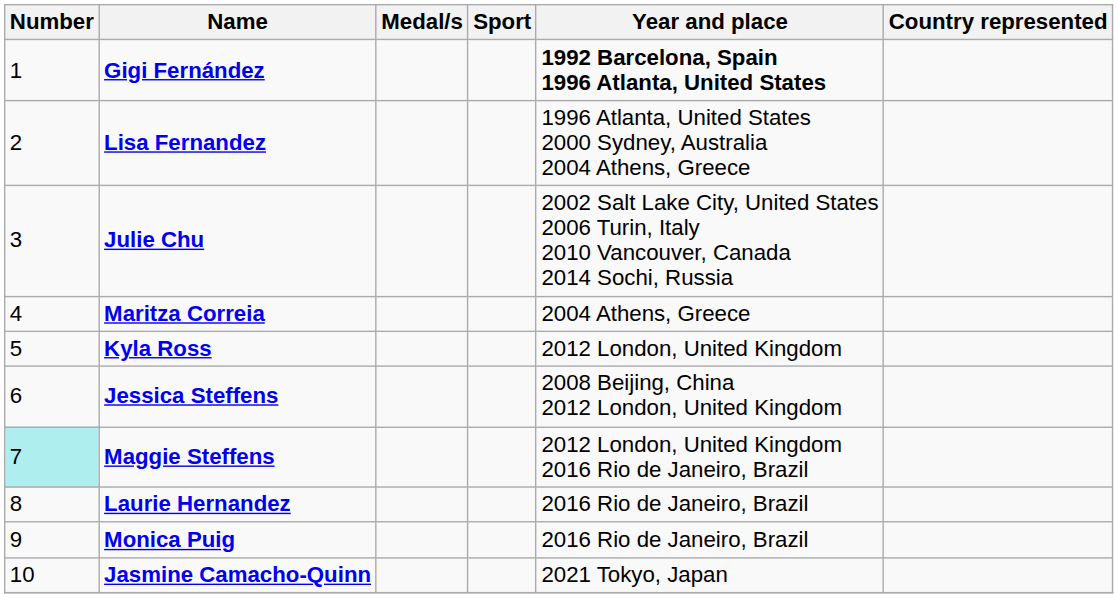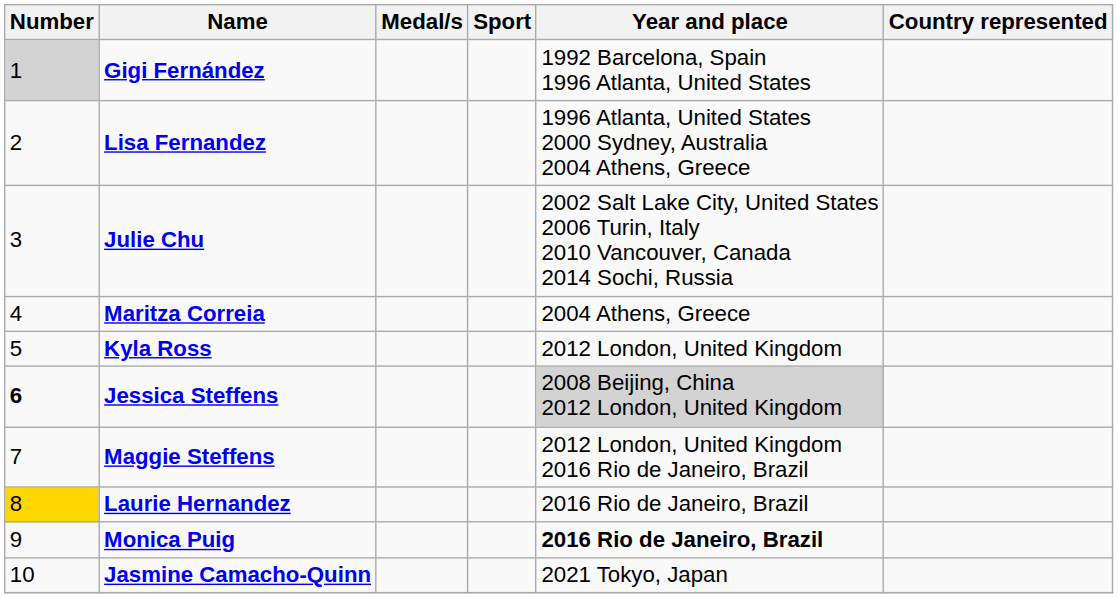(16, 69) no background -> (16, 69) lightgrey background
(684, 69) bold -> (676, 69) normal
(16, 396) normal -> (16, 396) bold
(692, 396) no background -> (692, 396) lightgrey background
(16, 456) paleturquoise background -> (16, 456) no background
(16, 504) no background -> (16, 504) gold background
(675, 539) normal -> (682, 539) bold
